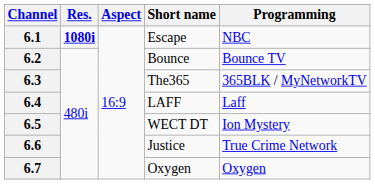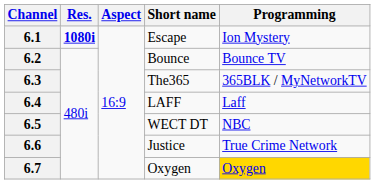(236, 37) NBC -> (256, 37) Ion Mystery
(256, 124) Ion Mystery -> (236, 124) NBC
(244, 168) no background -> (244, 168) gold background
